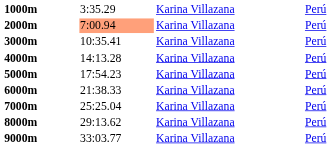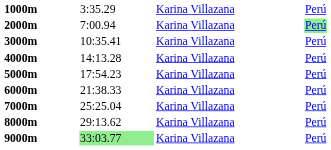(98, 25) lightsalmon background -> (98, 25) no background
(316, 25) no background -> (316, 25) lightgreen background
(101, 138) no background -> (101, 138) lightgreen background
